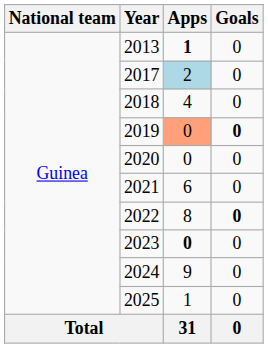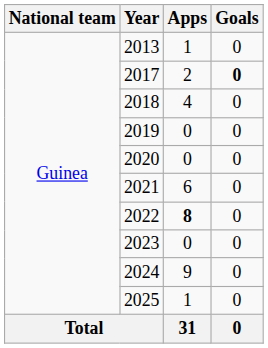(187, 46) bold -> (187, 46) normal
(187, 74) lightblue background -> (187, 74) no background
(237, 74) normal -> (237, 74) bold
(187, 131) lightsalmon background -> (187, 131) no background
(237, 131) bold -> (237, 131) normal
(187, 215) normal -> (187, 215) bold
(237, 215) bold -> (237, 215) normal
(187, 243) bold -> (187, 243) normal
